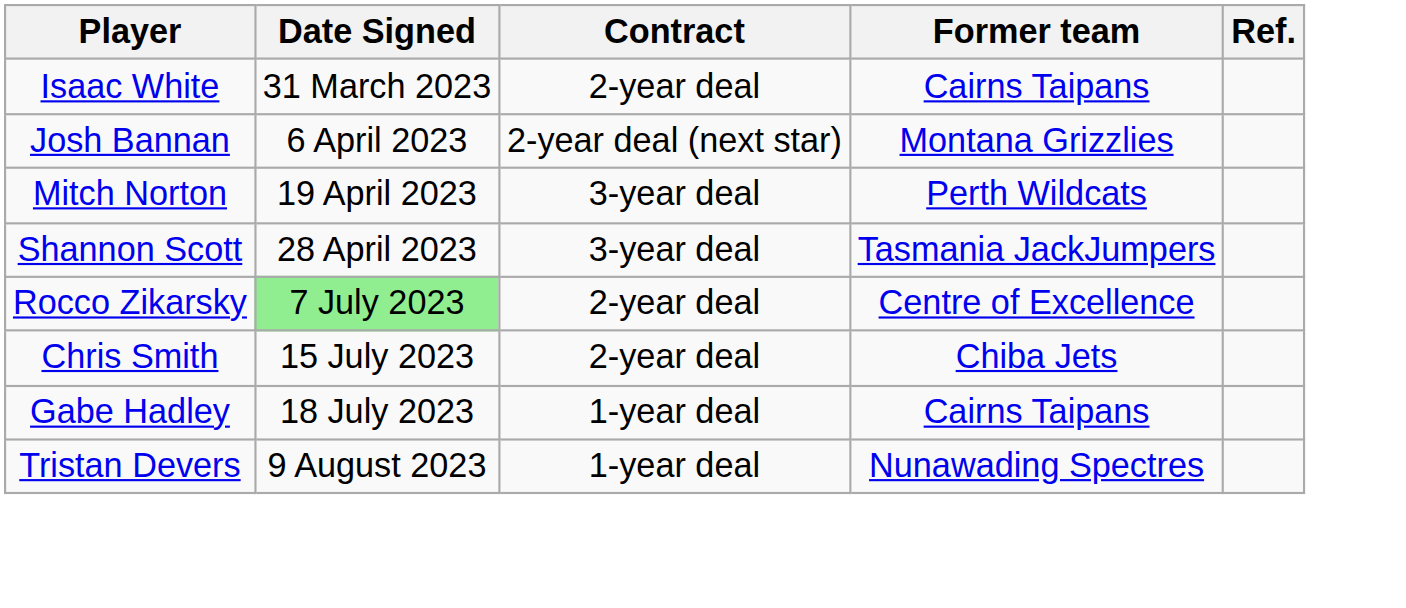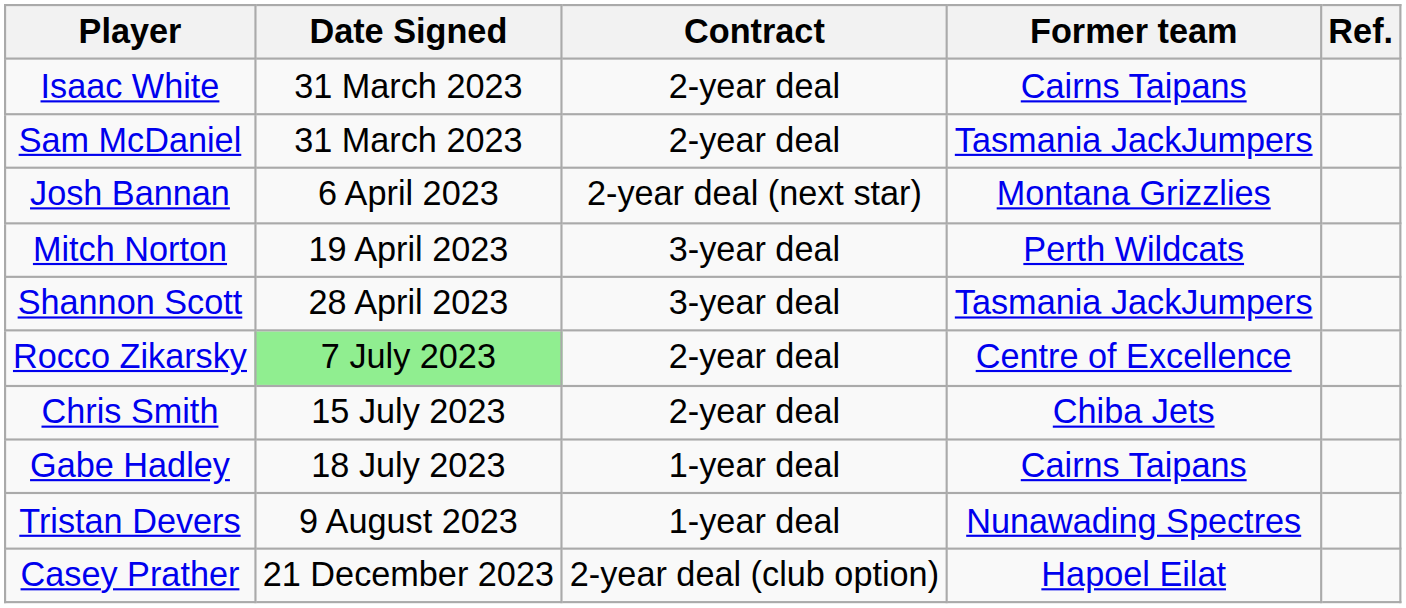+ row: (130, 140)
+ row: (130, 574)
